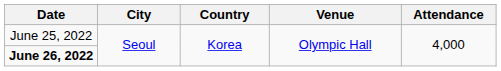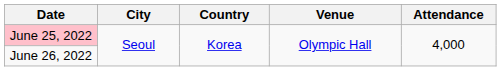(51, 35) no background -> (51, 35) pink background
(51, 55) bold -> (51, 55) normal
